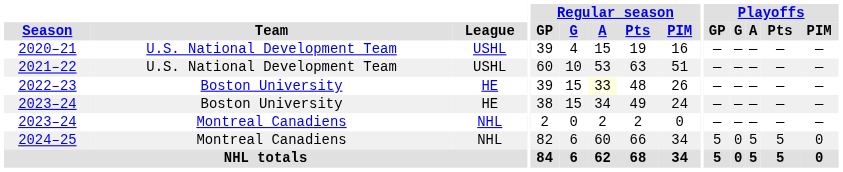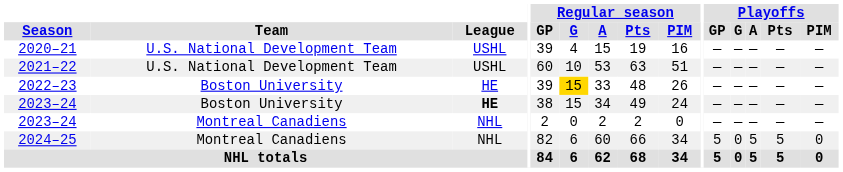(574, 86) no background -> (574, 86) gold background
(603, 86) lightyellow background -> (603, 86) no background
(490, 104) normal -> (490, 104) bold
